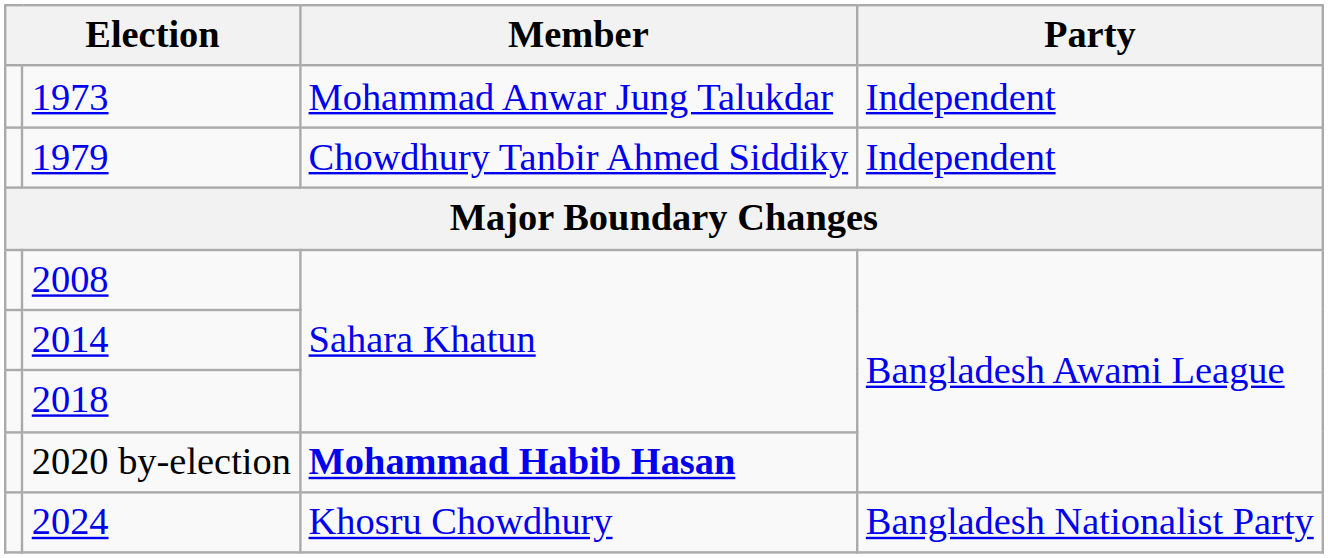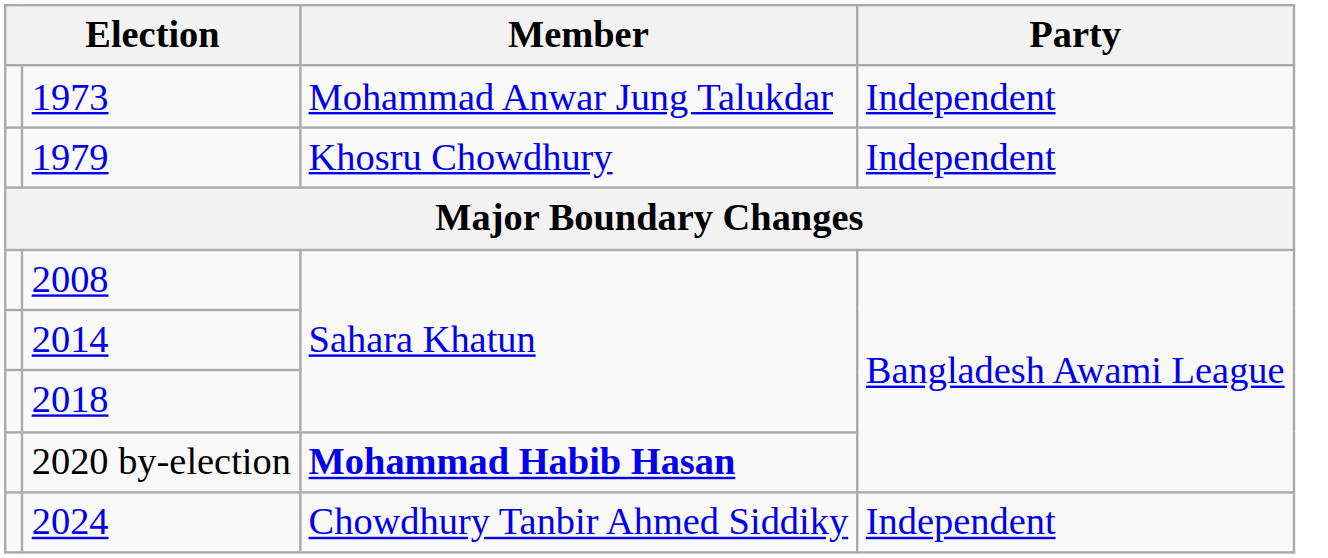(578, 156) Chowdhury Tanbir Ahmed Siddiky -> (461, 156) Khosru Chowdhury
(461, 522) Khosru Chowdhury -> (578, 522) Chowdhury Tanbir Ahmed Siddiky
(1090, 522) Bangladesh Nationalist Party -> (961, 522) Independent
